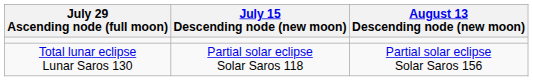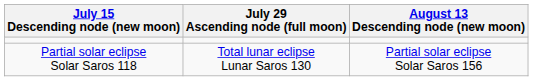columns swapped: (260, 20) <-> (88, 20)
